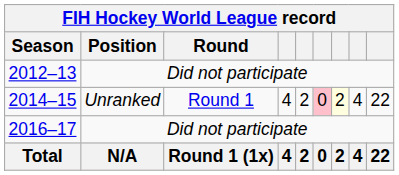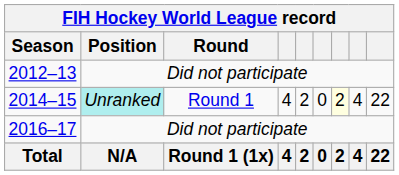(122, 101) no background -> (122, 101) paleturquoise background
(322, 101) pink background -> (322, 101) no background
